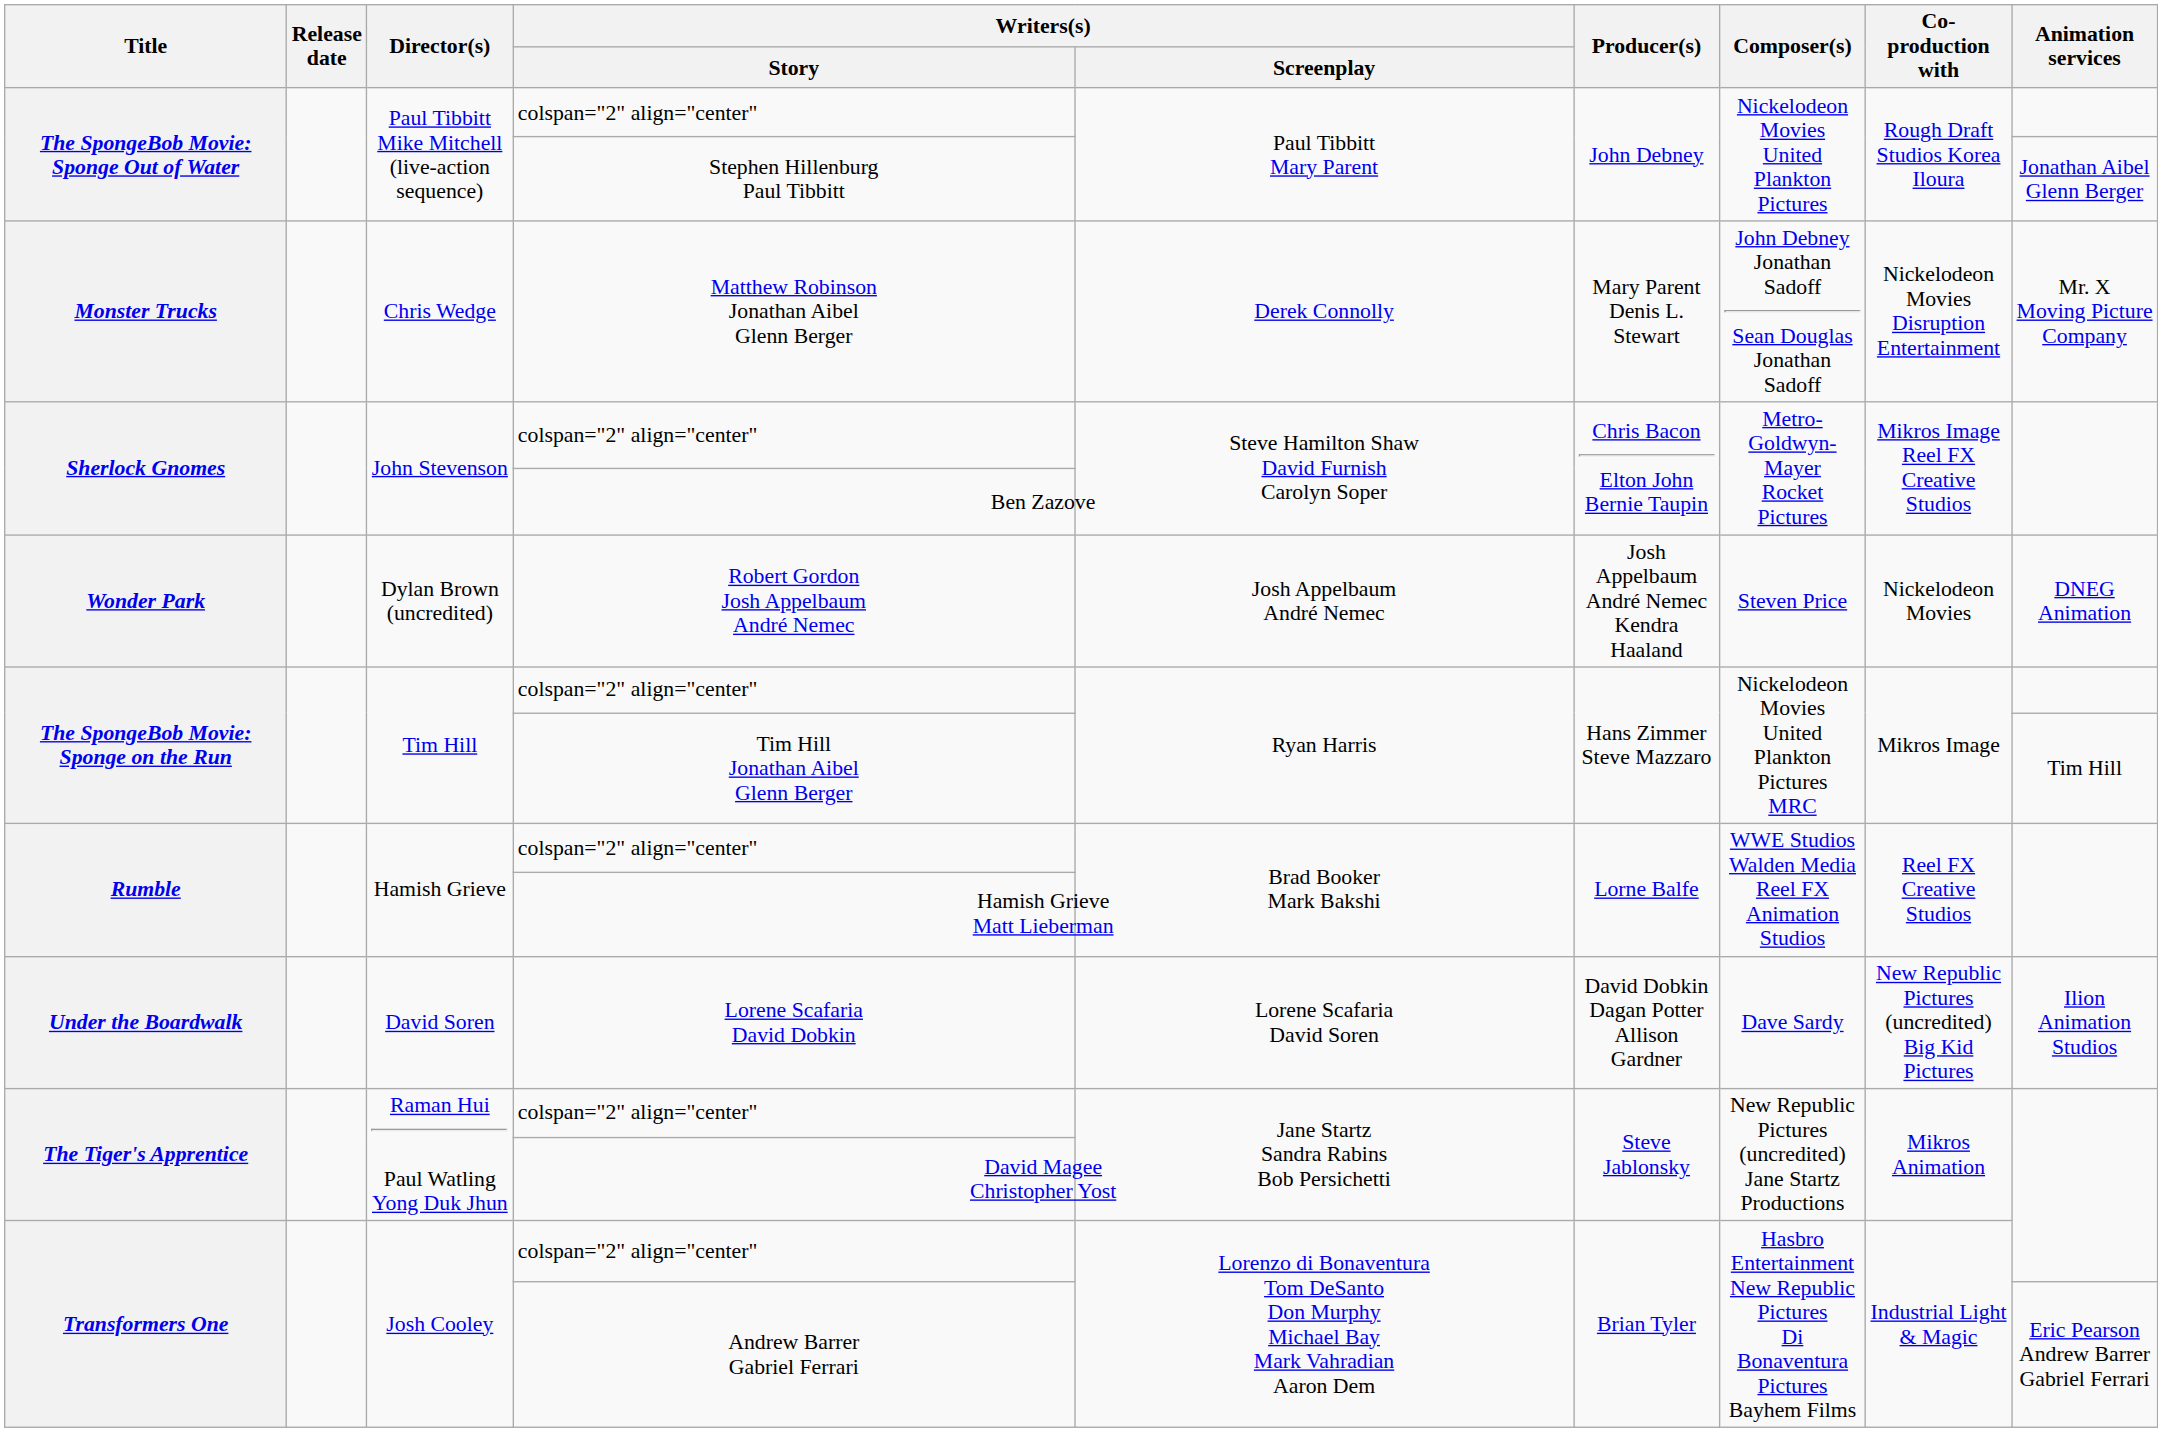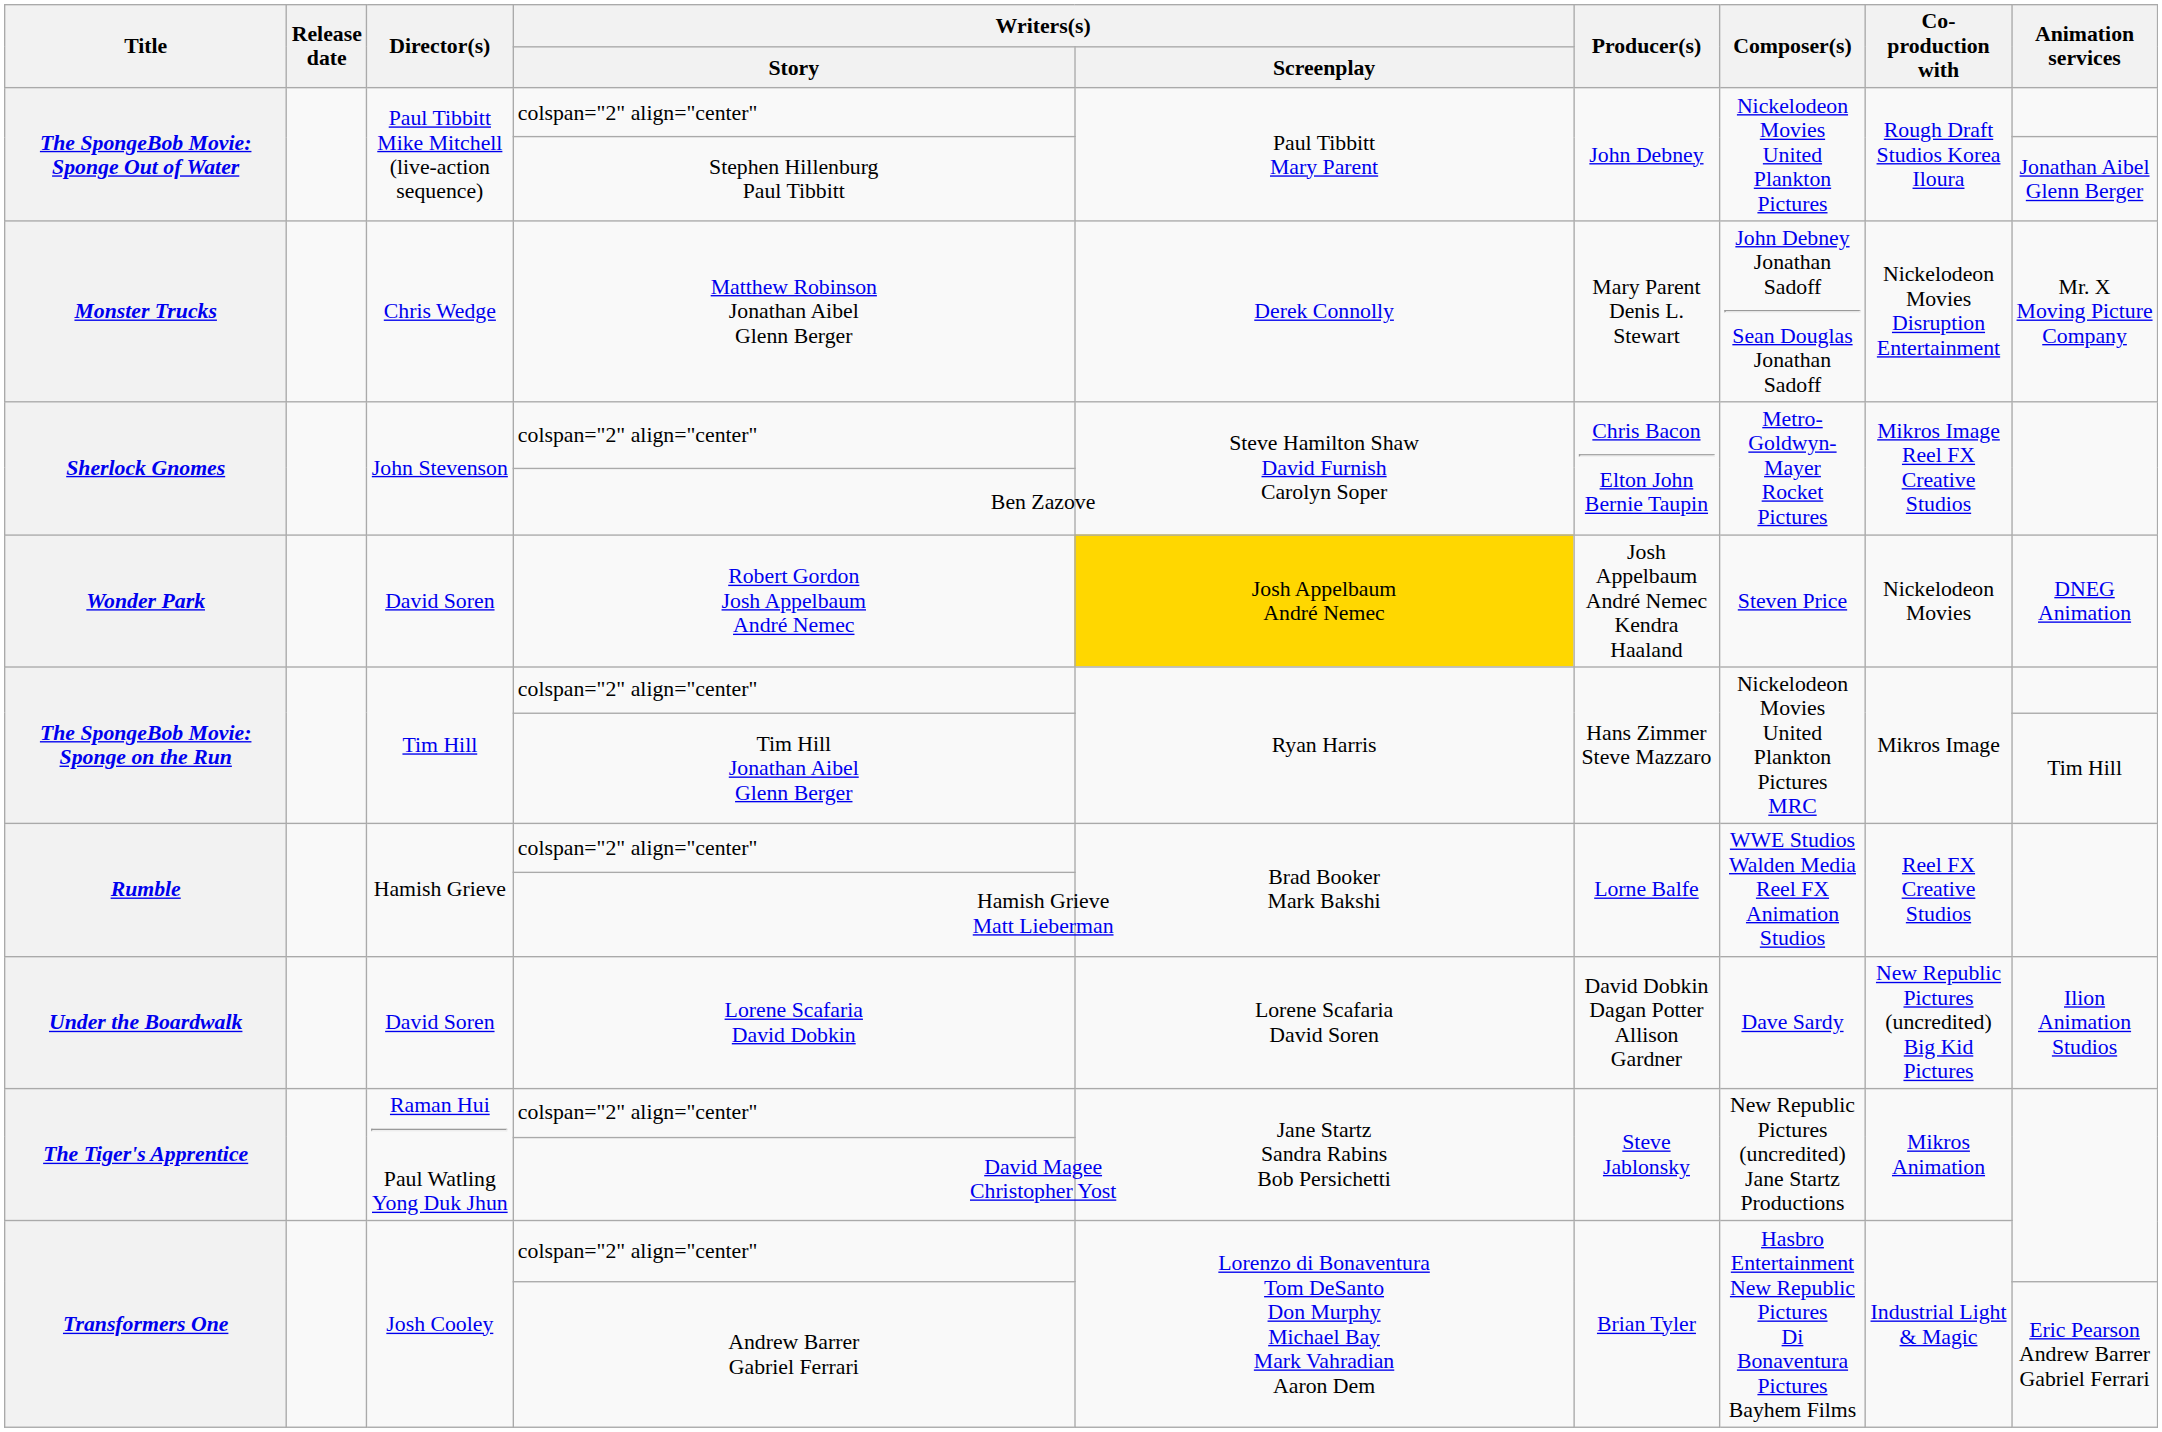(440, 600) Dylan Brown (uncredited) -> (440, 600) David Soren
(1324, 600) no background -> (1324, 600) gold background
